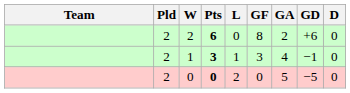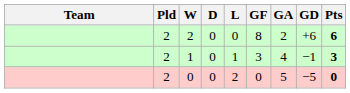columns swapped: (334, 14) <-> (213, 14)
